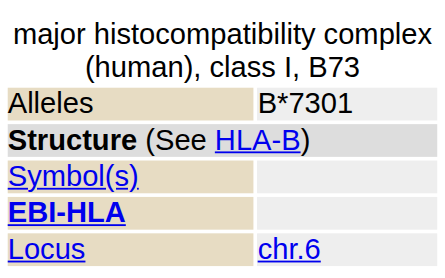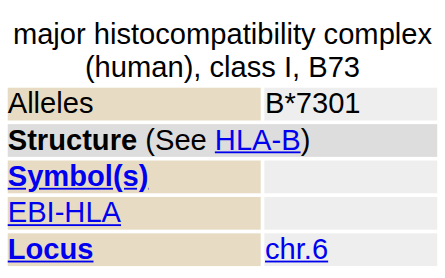(73, 176) normal -> (78, 176) bold
(67, 212) bold -> (64, 212) normal
(47, 249) normal -> (51, 249) bold
